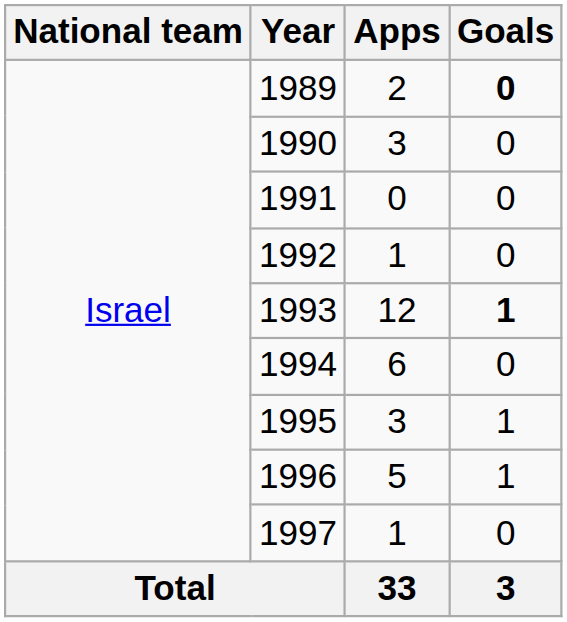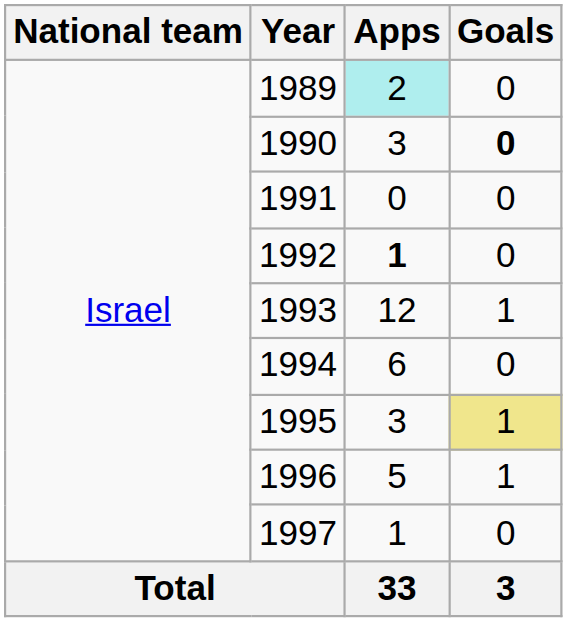(397, 87) no background -> (397, 87) paleturquoise background
(506, 87) bold -> (506, 87) normal
(506, 143) normal -> (506, 143) bold
(397, 254) normal -> (397, 254) bold
(506, 310) bold -> (506, 310) normal
(506, 421) no background -> (506, 421) khaki background
